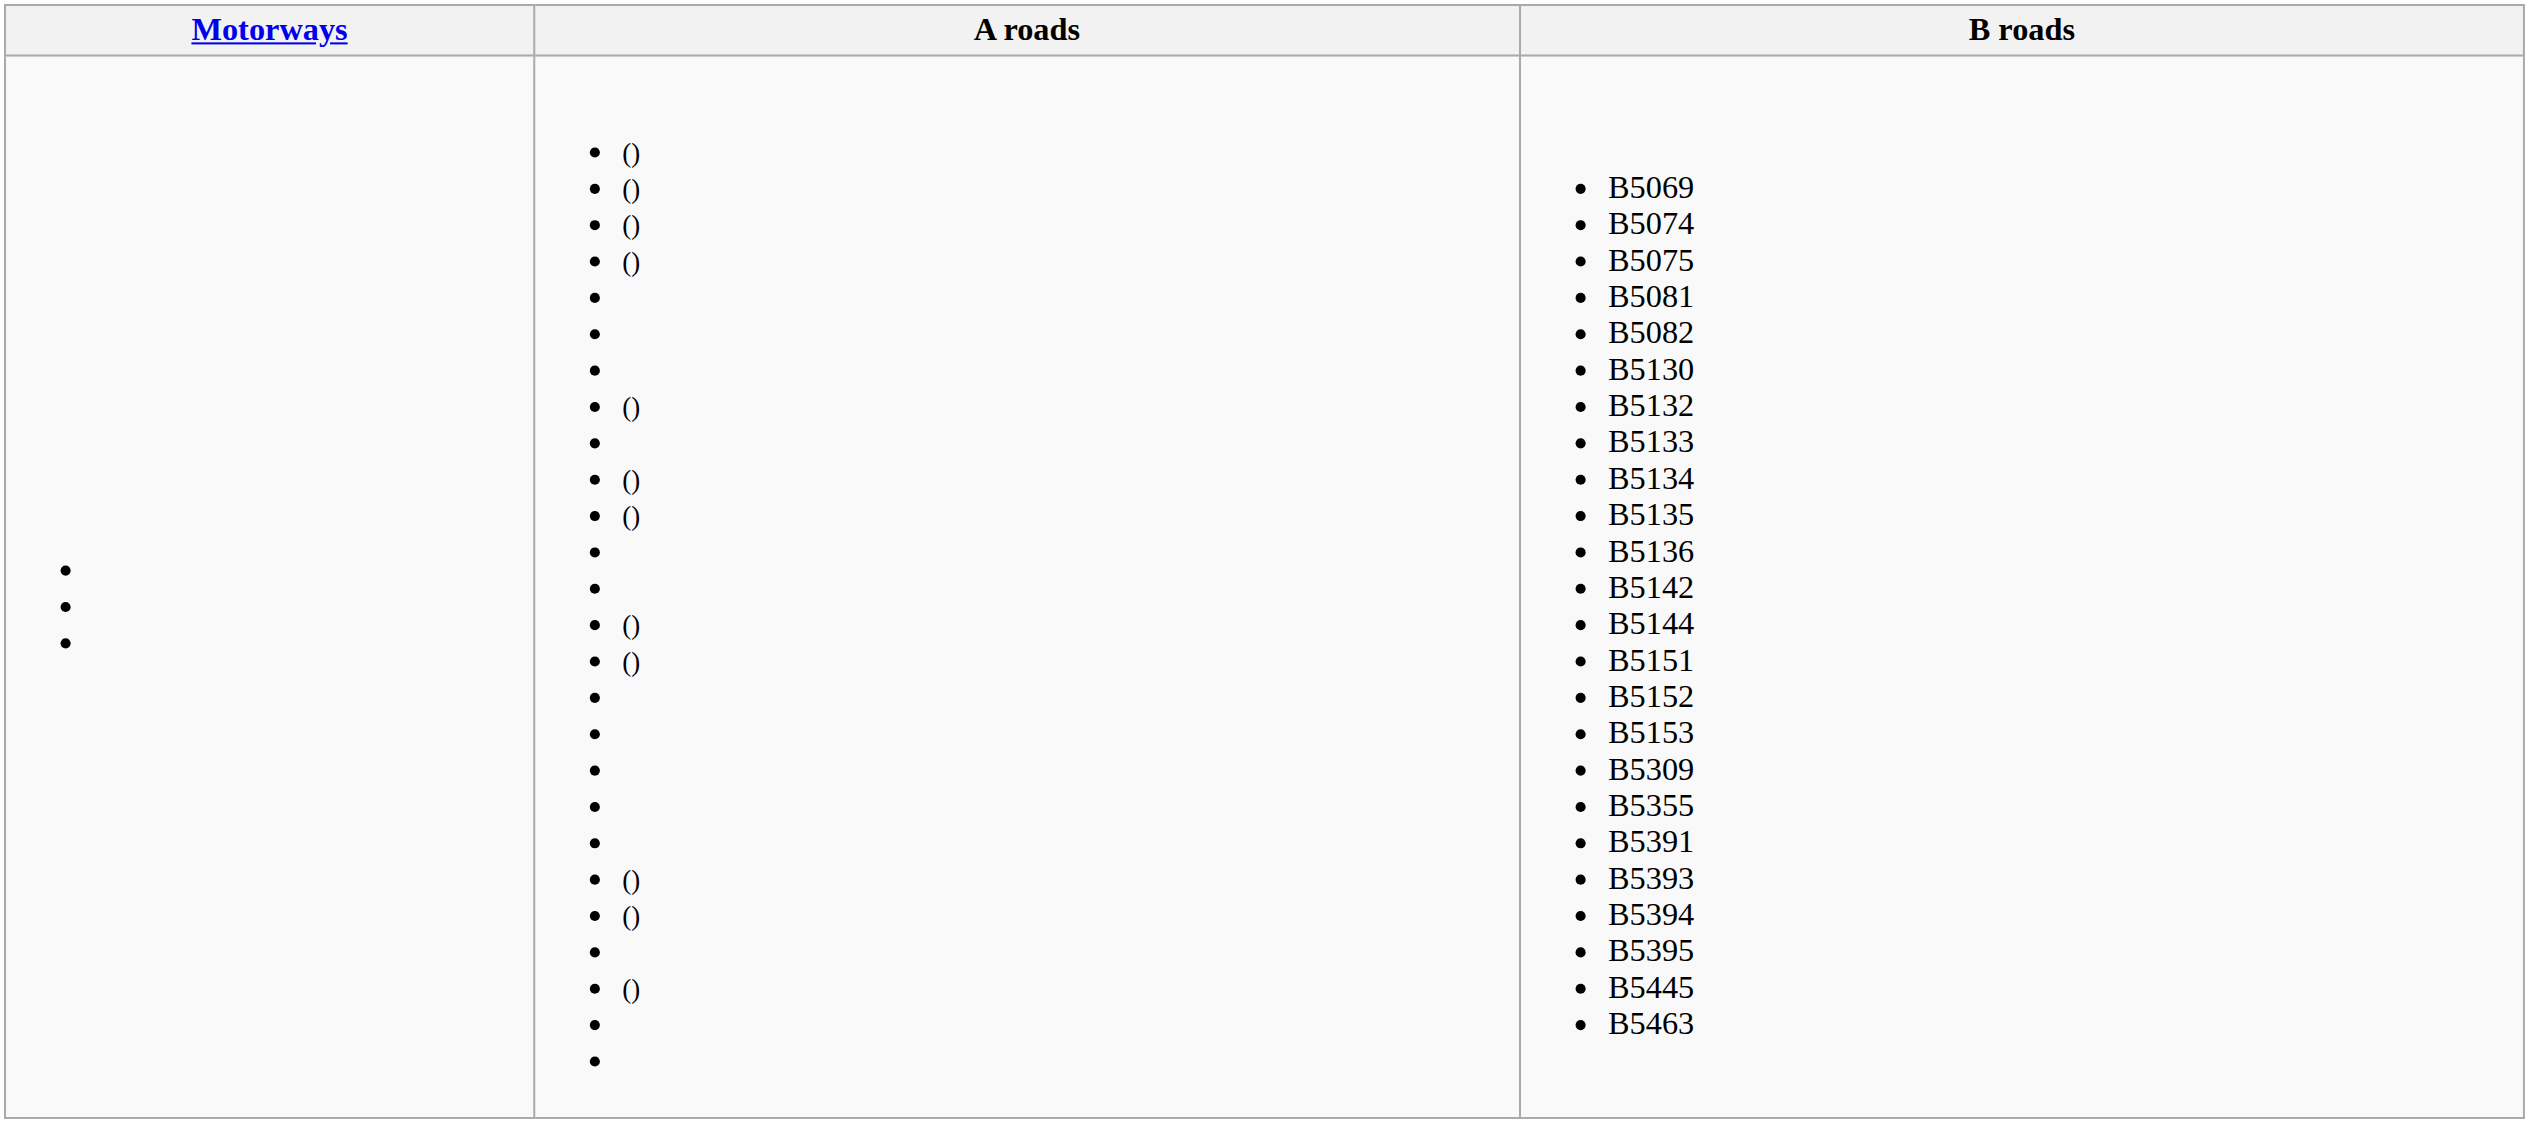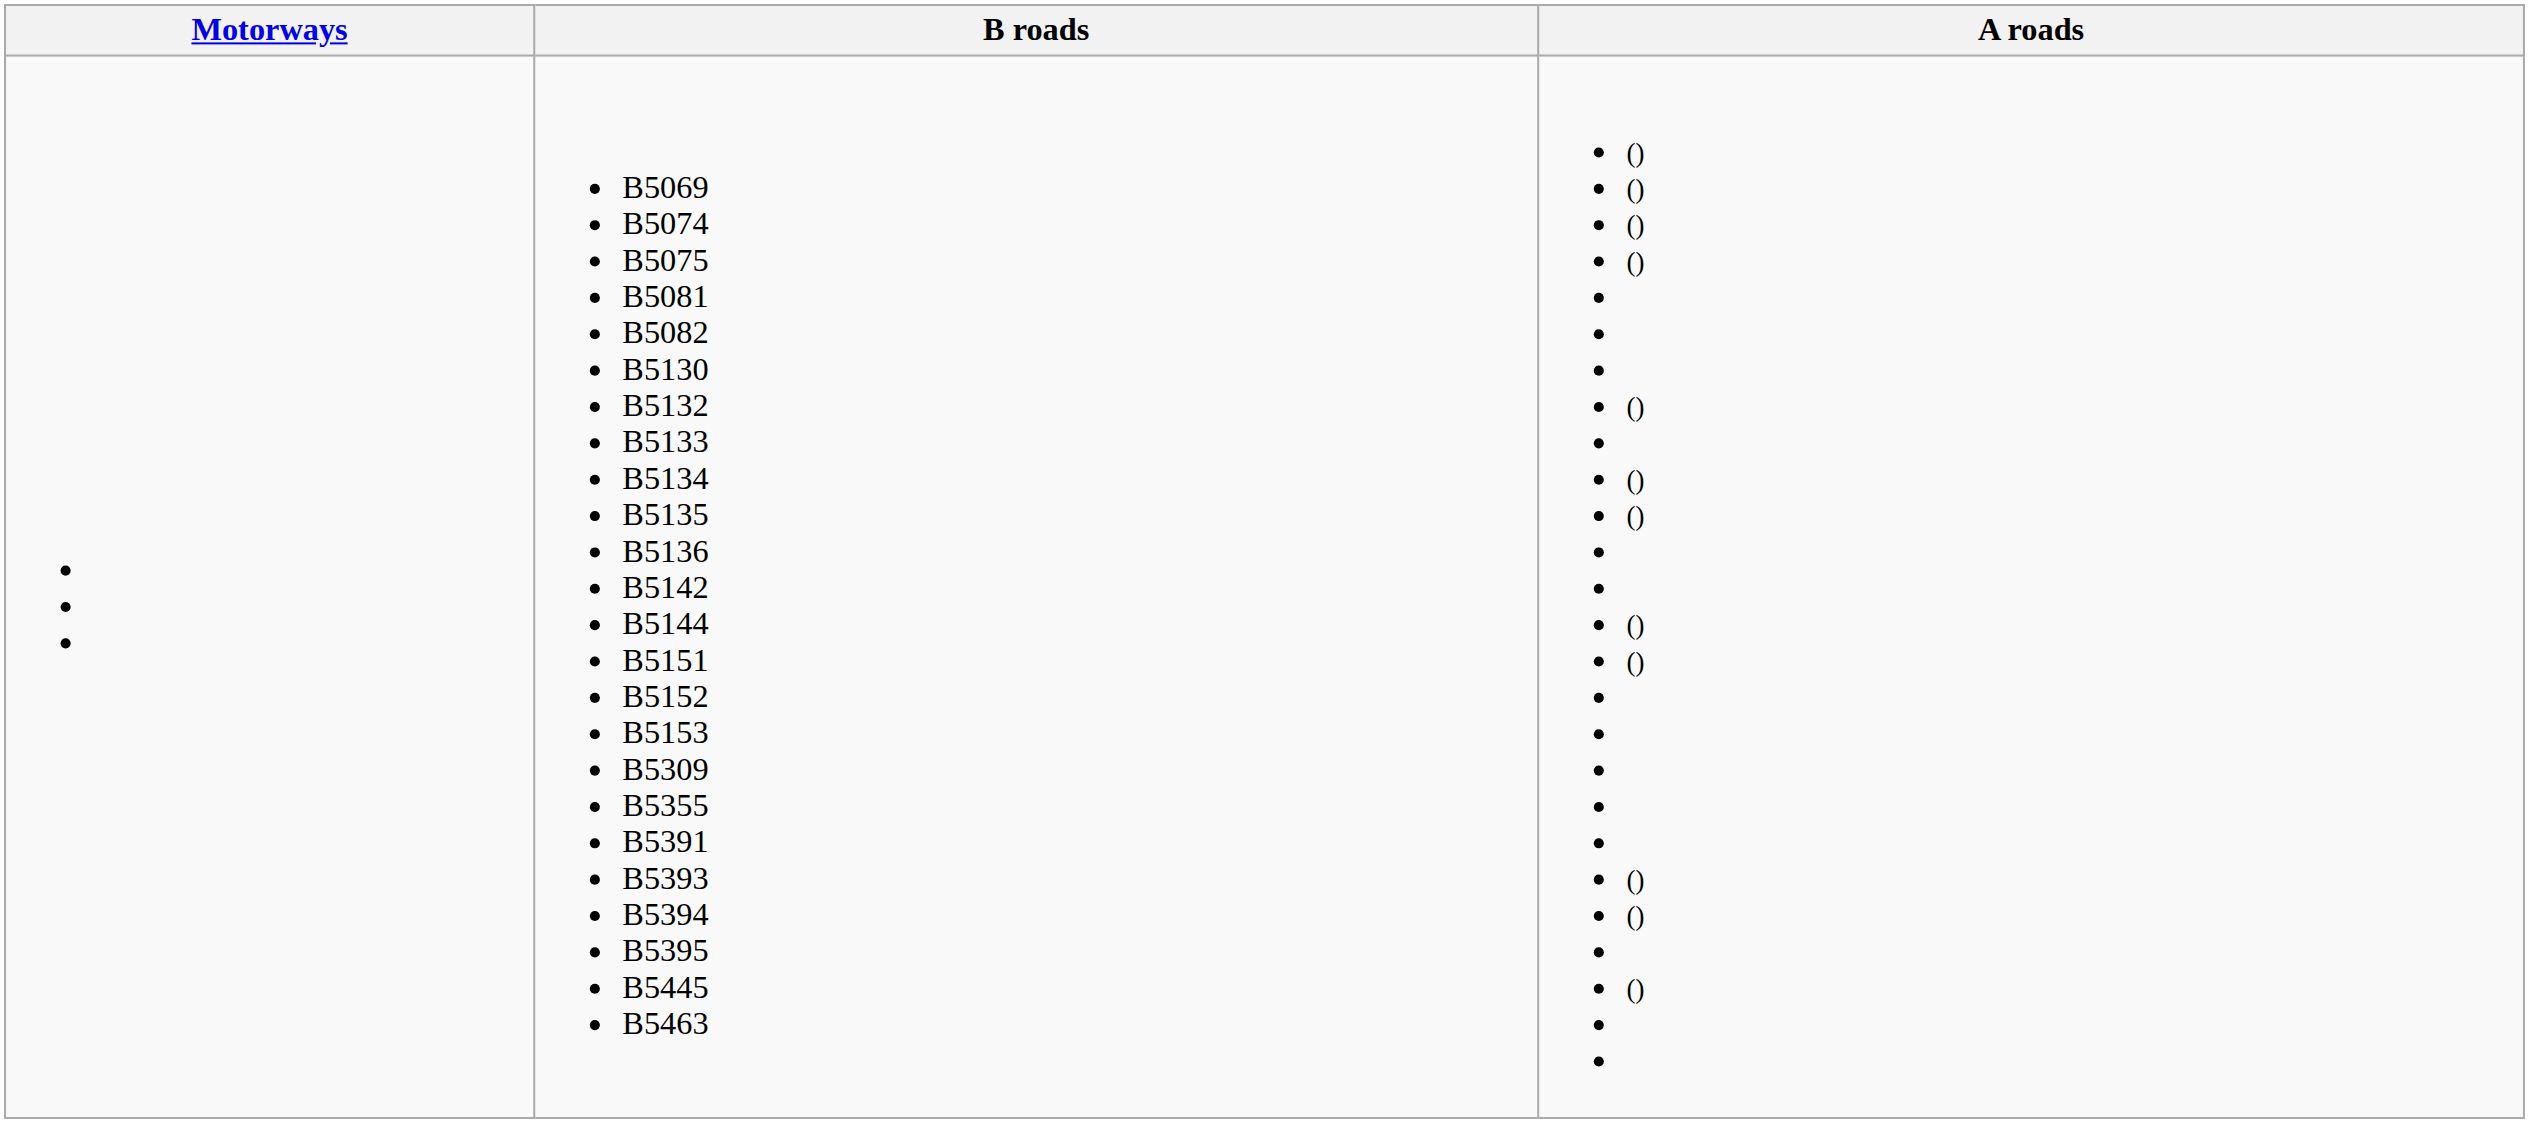columns swapped: (1027, 30) <-> (2022, 30)
